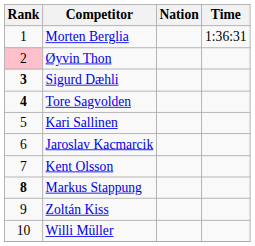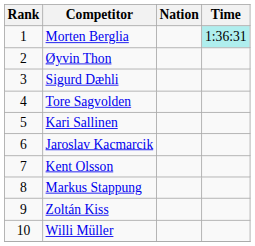(226, 36) no background -> (226, 36) paleturquoise background
(23, 58) pink background -> (23, 58) no background
(23, 79) bold -> (23, 79) normal
(23, 101) bold -> (23, 101) normal
(23, 187) bold -> (23, 187) normal
